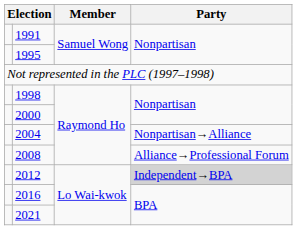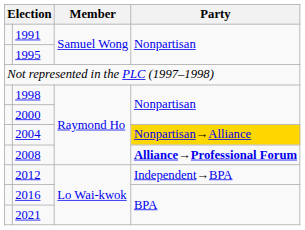(193, 134) no background -> (193, 134) gold background
(211, 154) normal -> (215, 154) bold
(183, 174) lightgrey background -> (183, 174) no background
